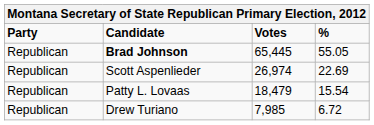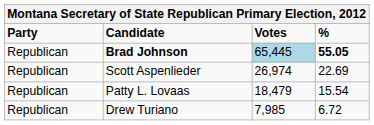(273, 52) no background -> (273, 52) lightblue background
(333, 52) normal -> (333, 52) bold
